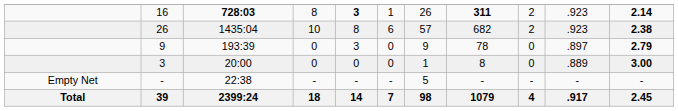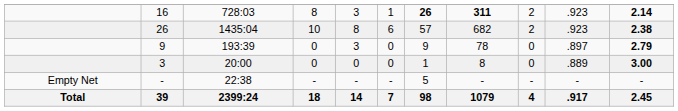(238, 13) bold -> (238, 13) normal
(356, 13) bold -> (356, 13) normal
(425, 13) normal -> (425, 13) bold
